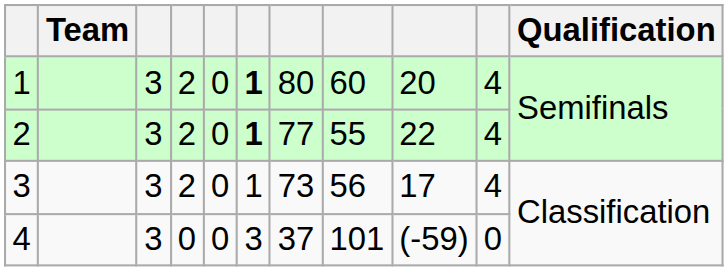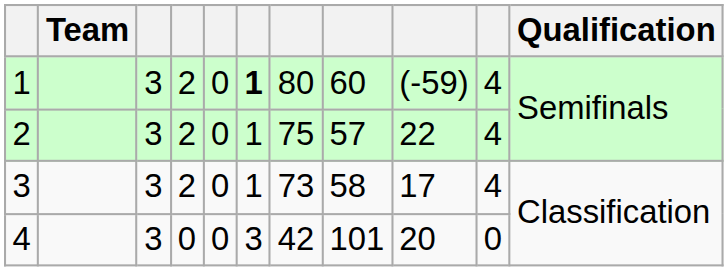(418, 82) 20 -> (434, 82) (-59)
(254, 134) bold -> (254, 134) normal
(296, 134) 77 -> (296, 134) 75
(348, 134) 55 -> (348, 134) 57
(348, 186) 56 -> (348, 186) 58
(296, 238) 37 -> (296, 238) 42
(434, 238) (-59) -> (418, 238) 20
